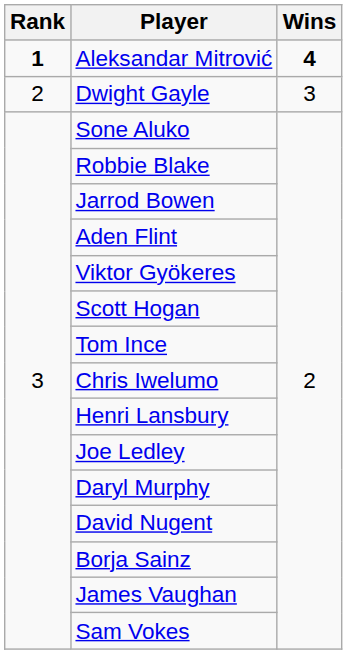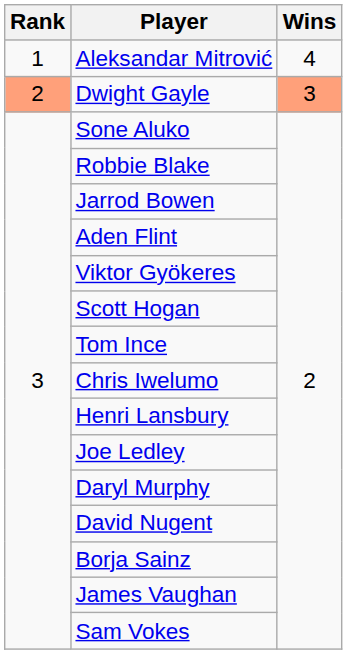(37, 58) bold -> (37, 58) normal
(310, 58) bold -> (310, 58) normal
(37, 93) no background -> (37, 93) lightsalmon background
(310, 93) no background -> (310, 93) lightsalmon background
